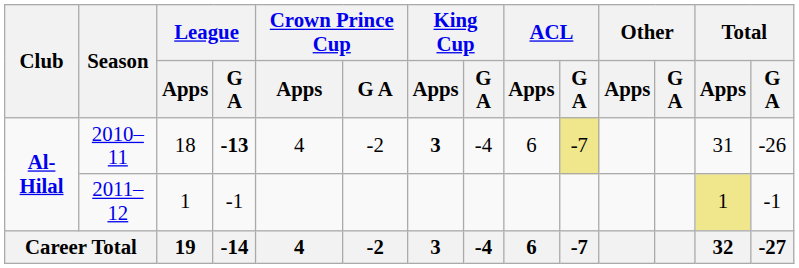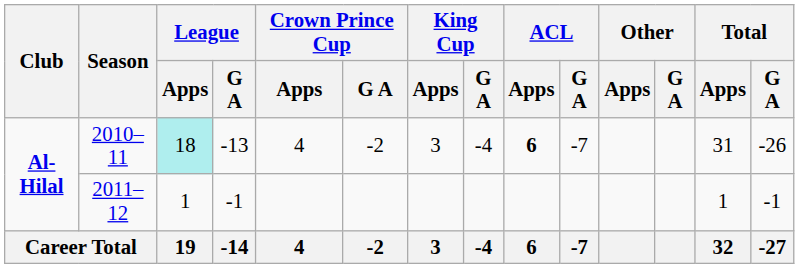(185, 145) no background -> (185, 145) paleturquoise background
(234, 145) bold -> (234, 145) normal
(435, 145) bold -> (435, 145) normal
(531, 145) normal -> (531, 145) bold
(579, 145) khaki background -> (579, 145) no background
(723, 201) khaki background -> (723, 201) no background
